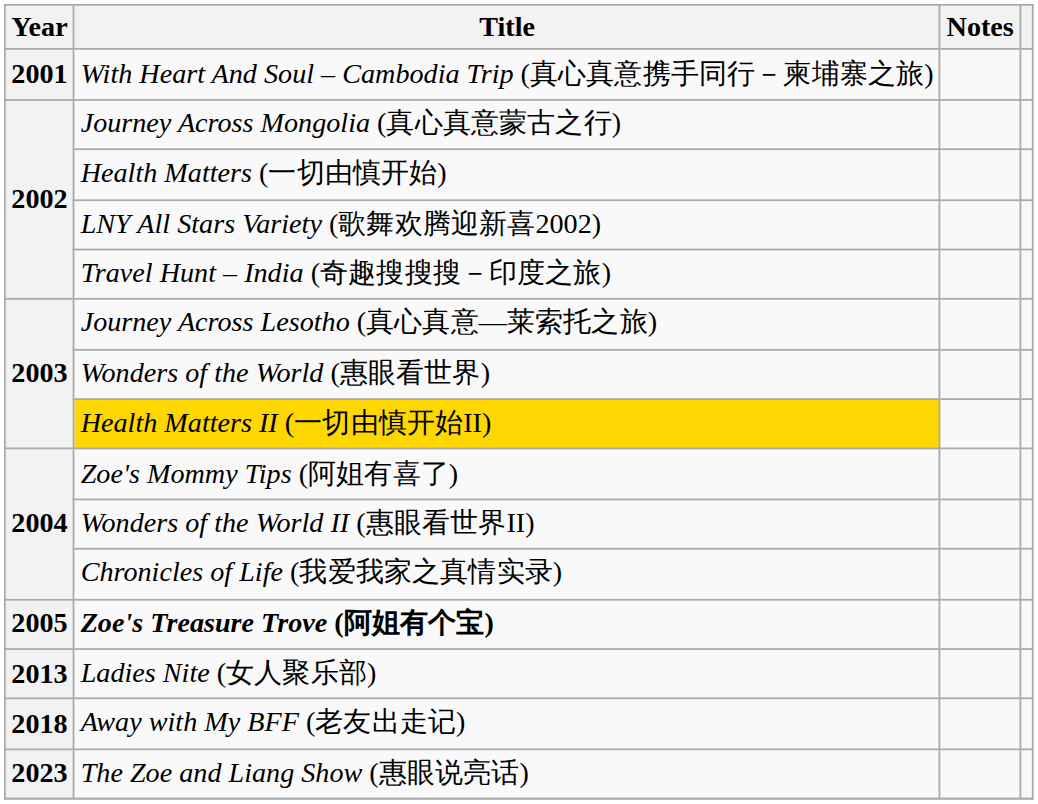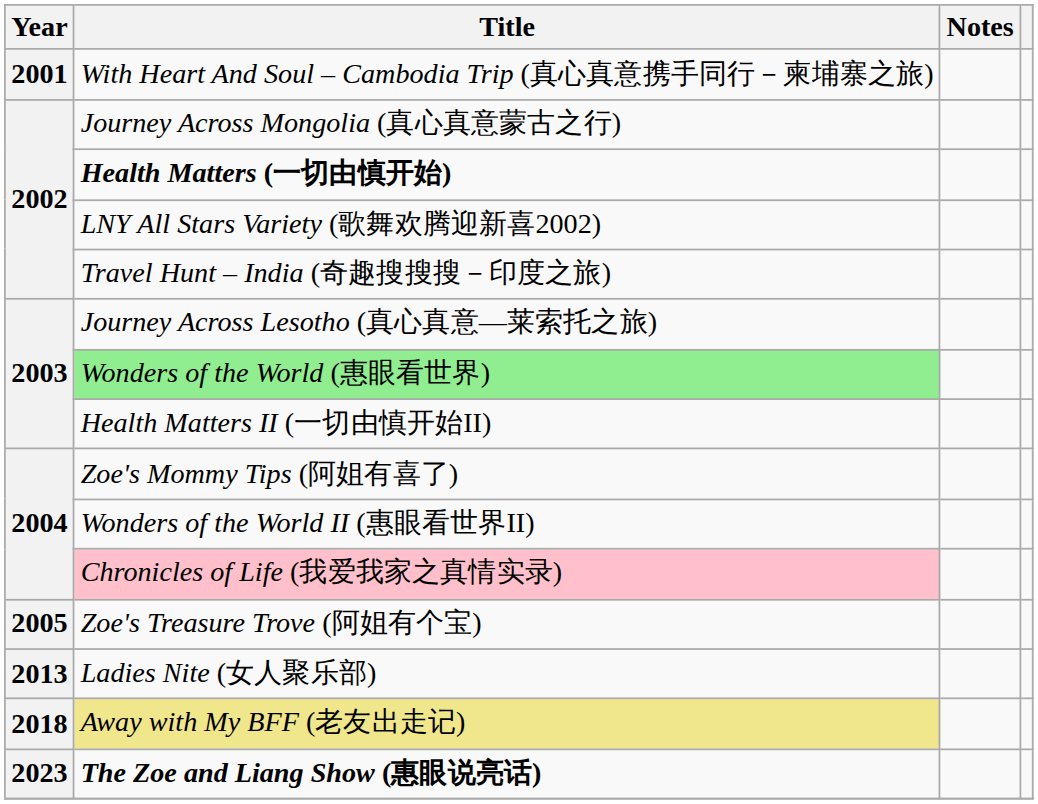(264, 173) normal -> (266, 173) bold
(285, 372) no background -> (285, 372) lightgreen background
(286, 422) gold background -> (286, 422) no background
(321, 572) no background -> (321, 572) pink background
(287, 622) bold -> (281, 622) normal
(273, 722) no background -> (273, 722) khaki background
(305, 772) normal -> (311, 772) bold
